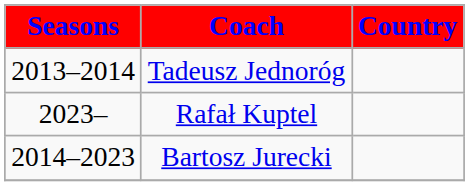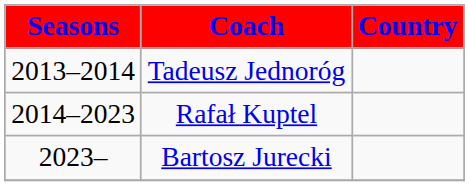(73, 113) 2023– -> (73, 113) 2014–2023
(73, 157) 2014–2023 -> (73, 157) 2023–
